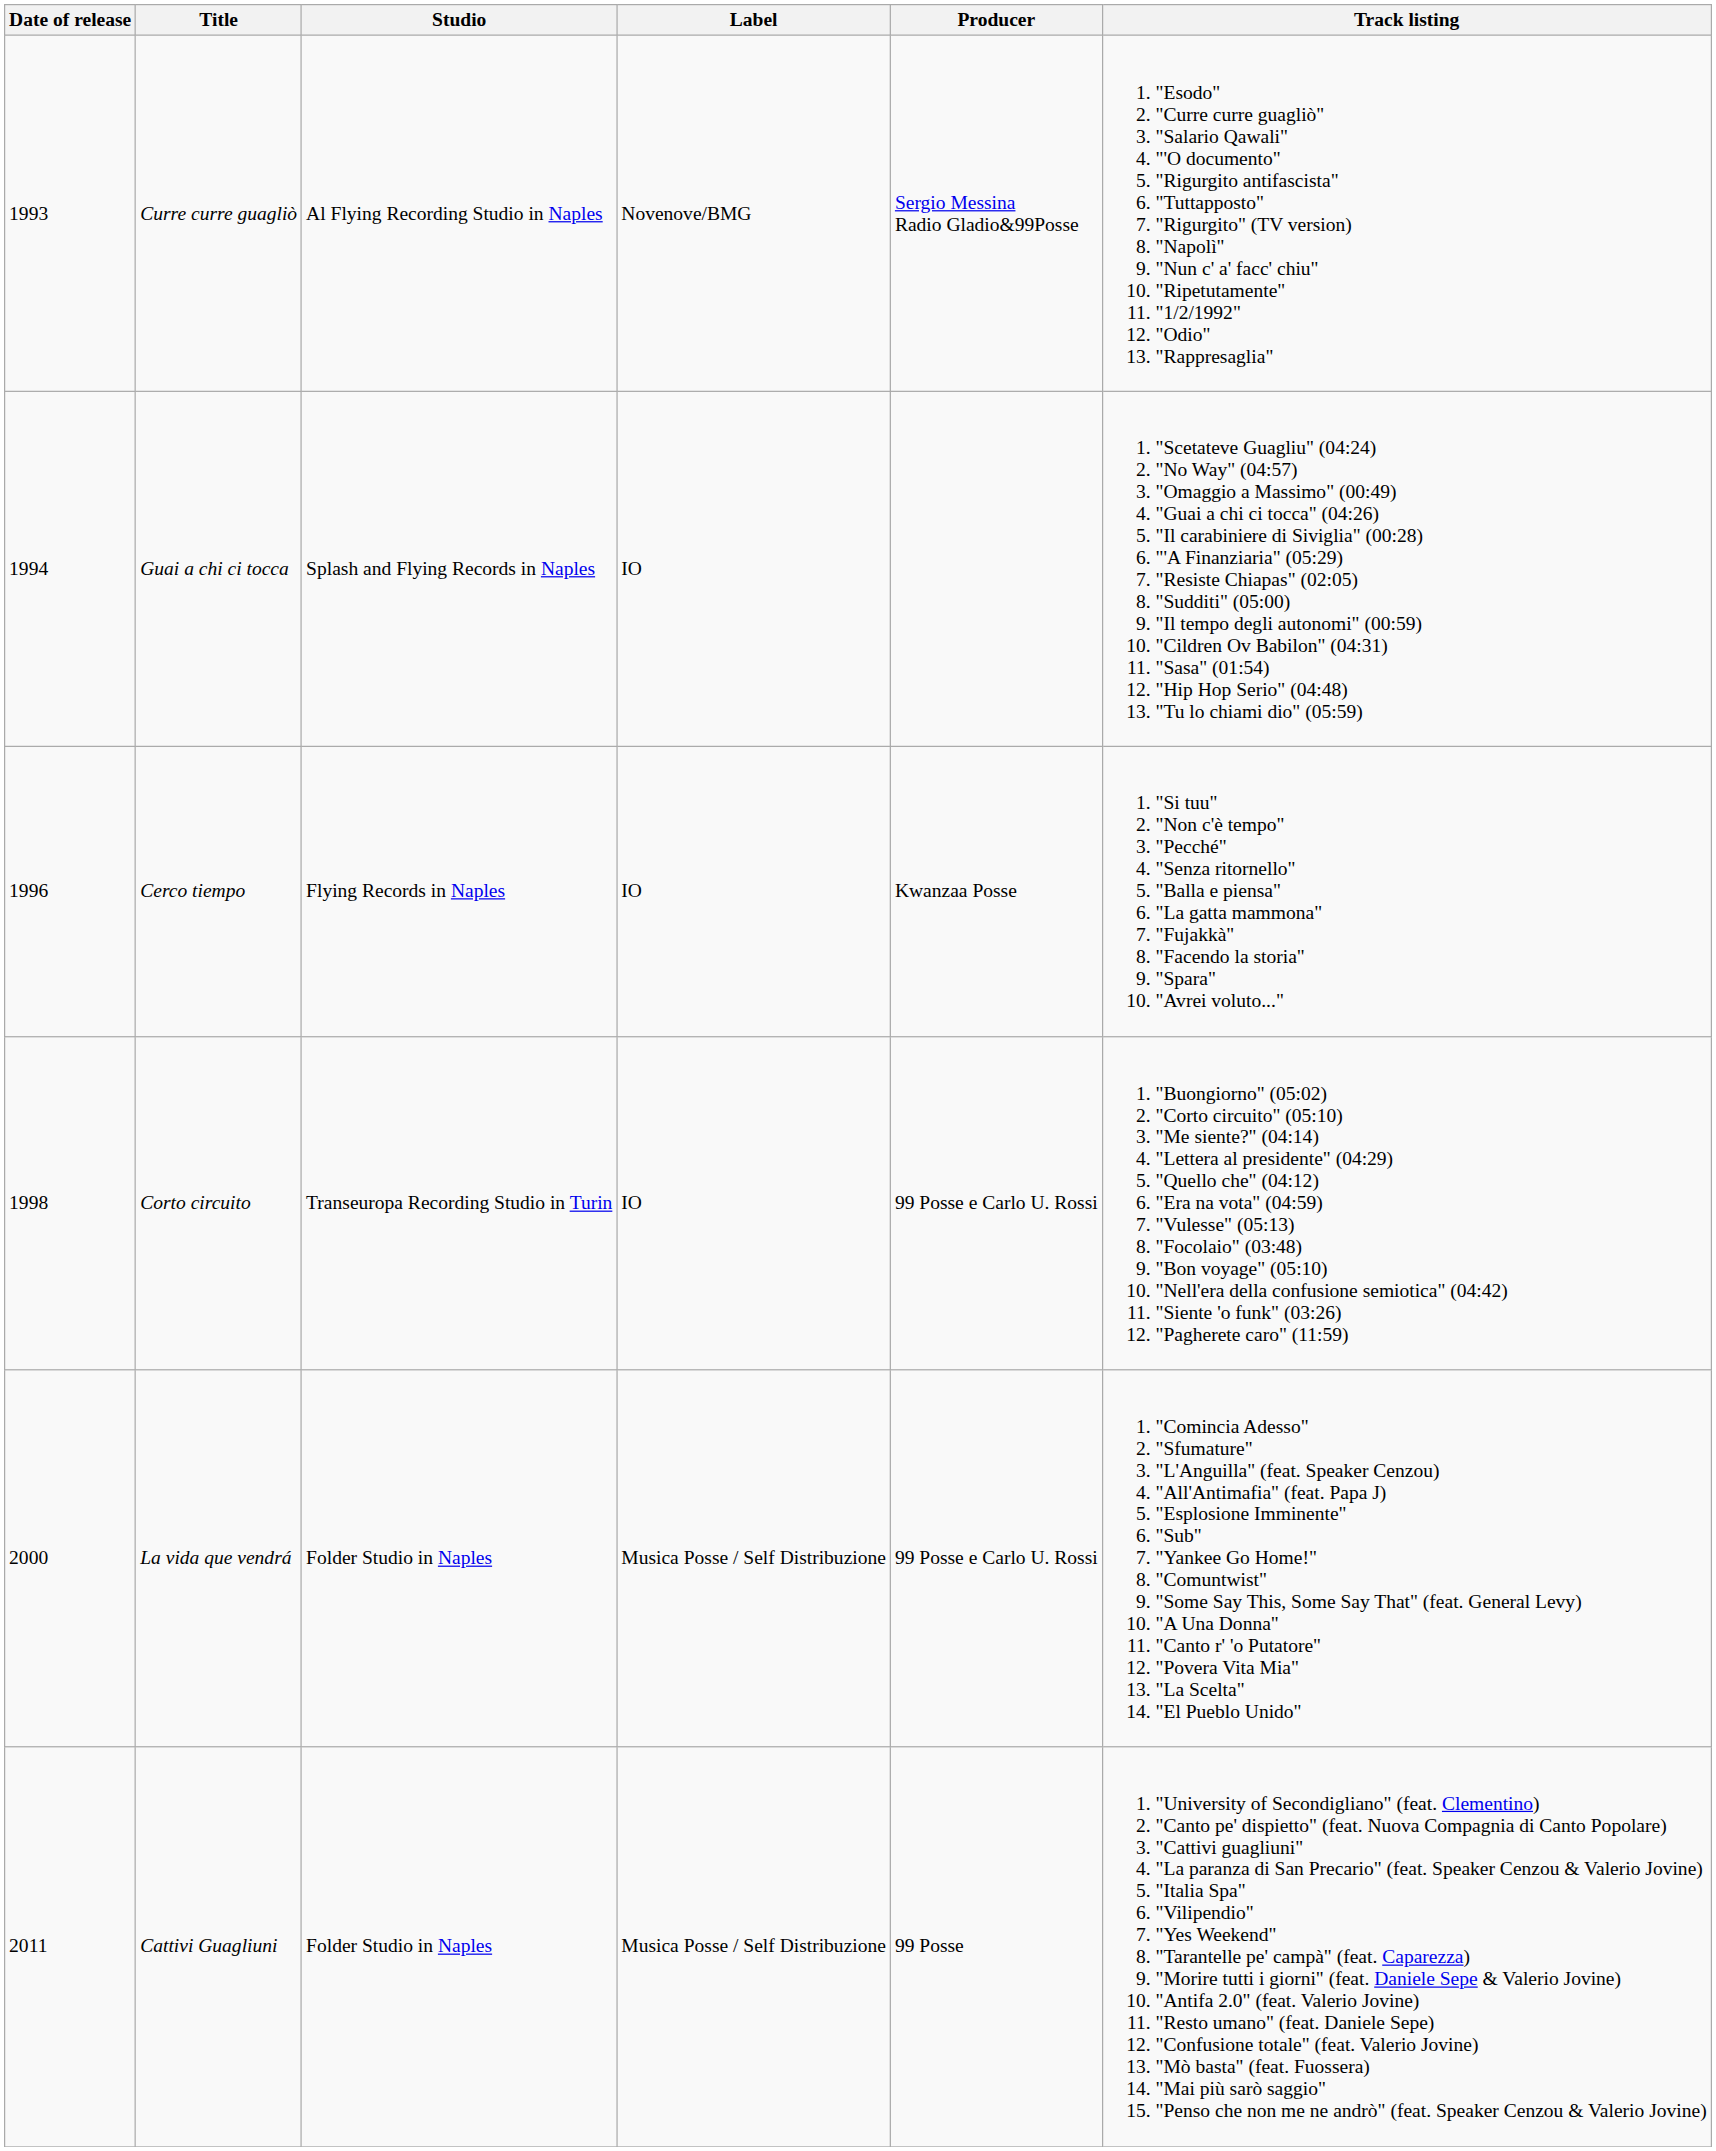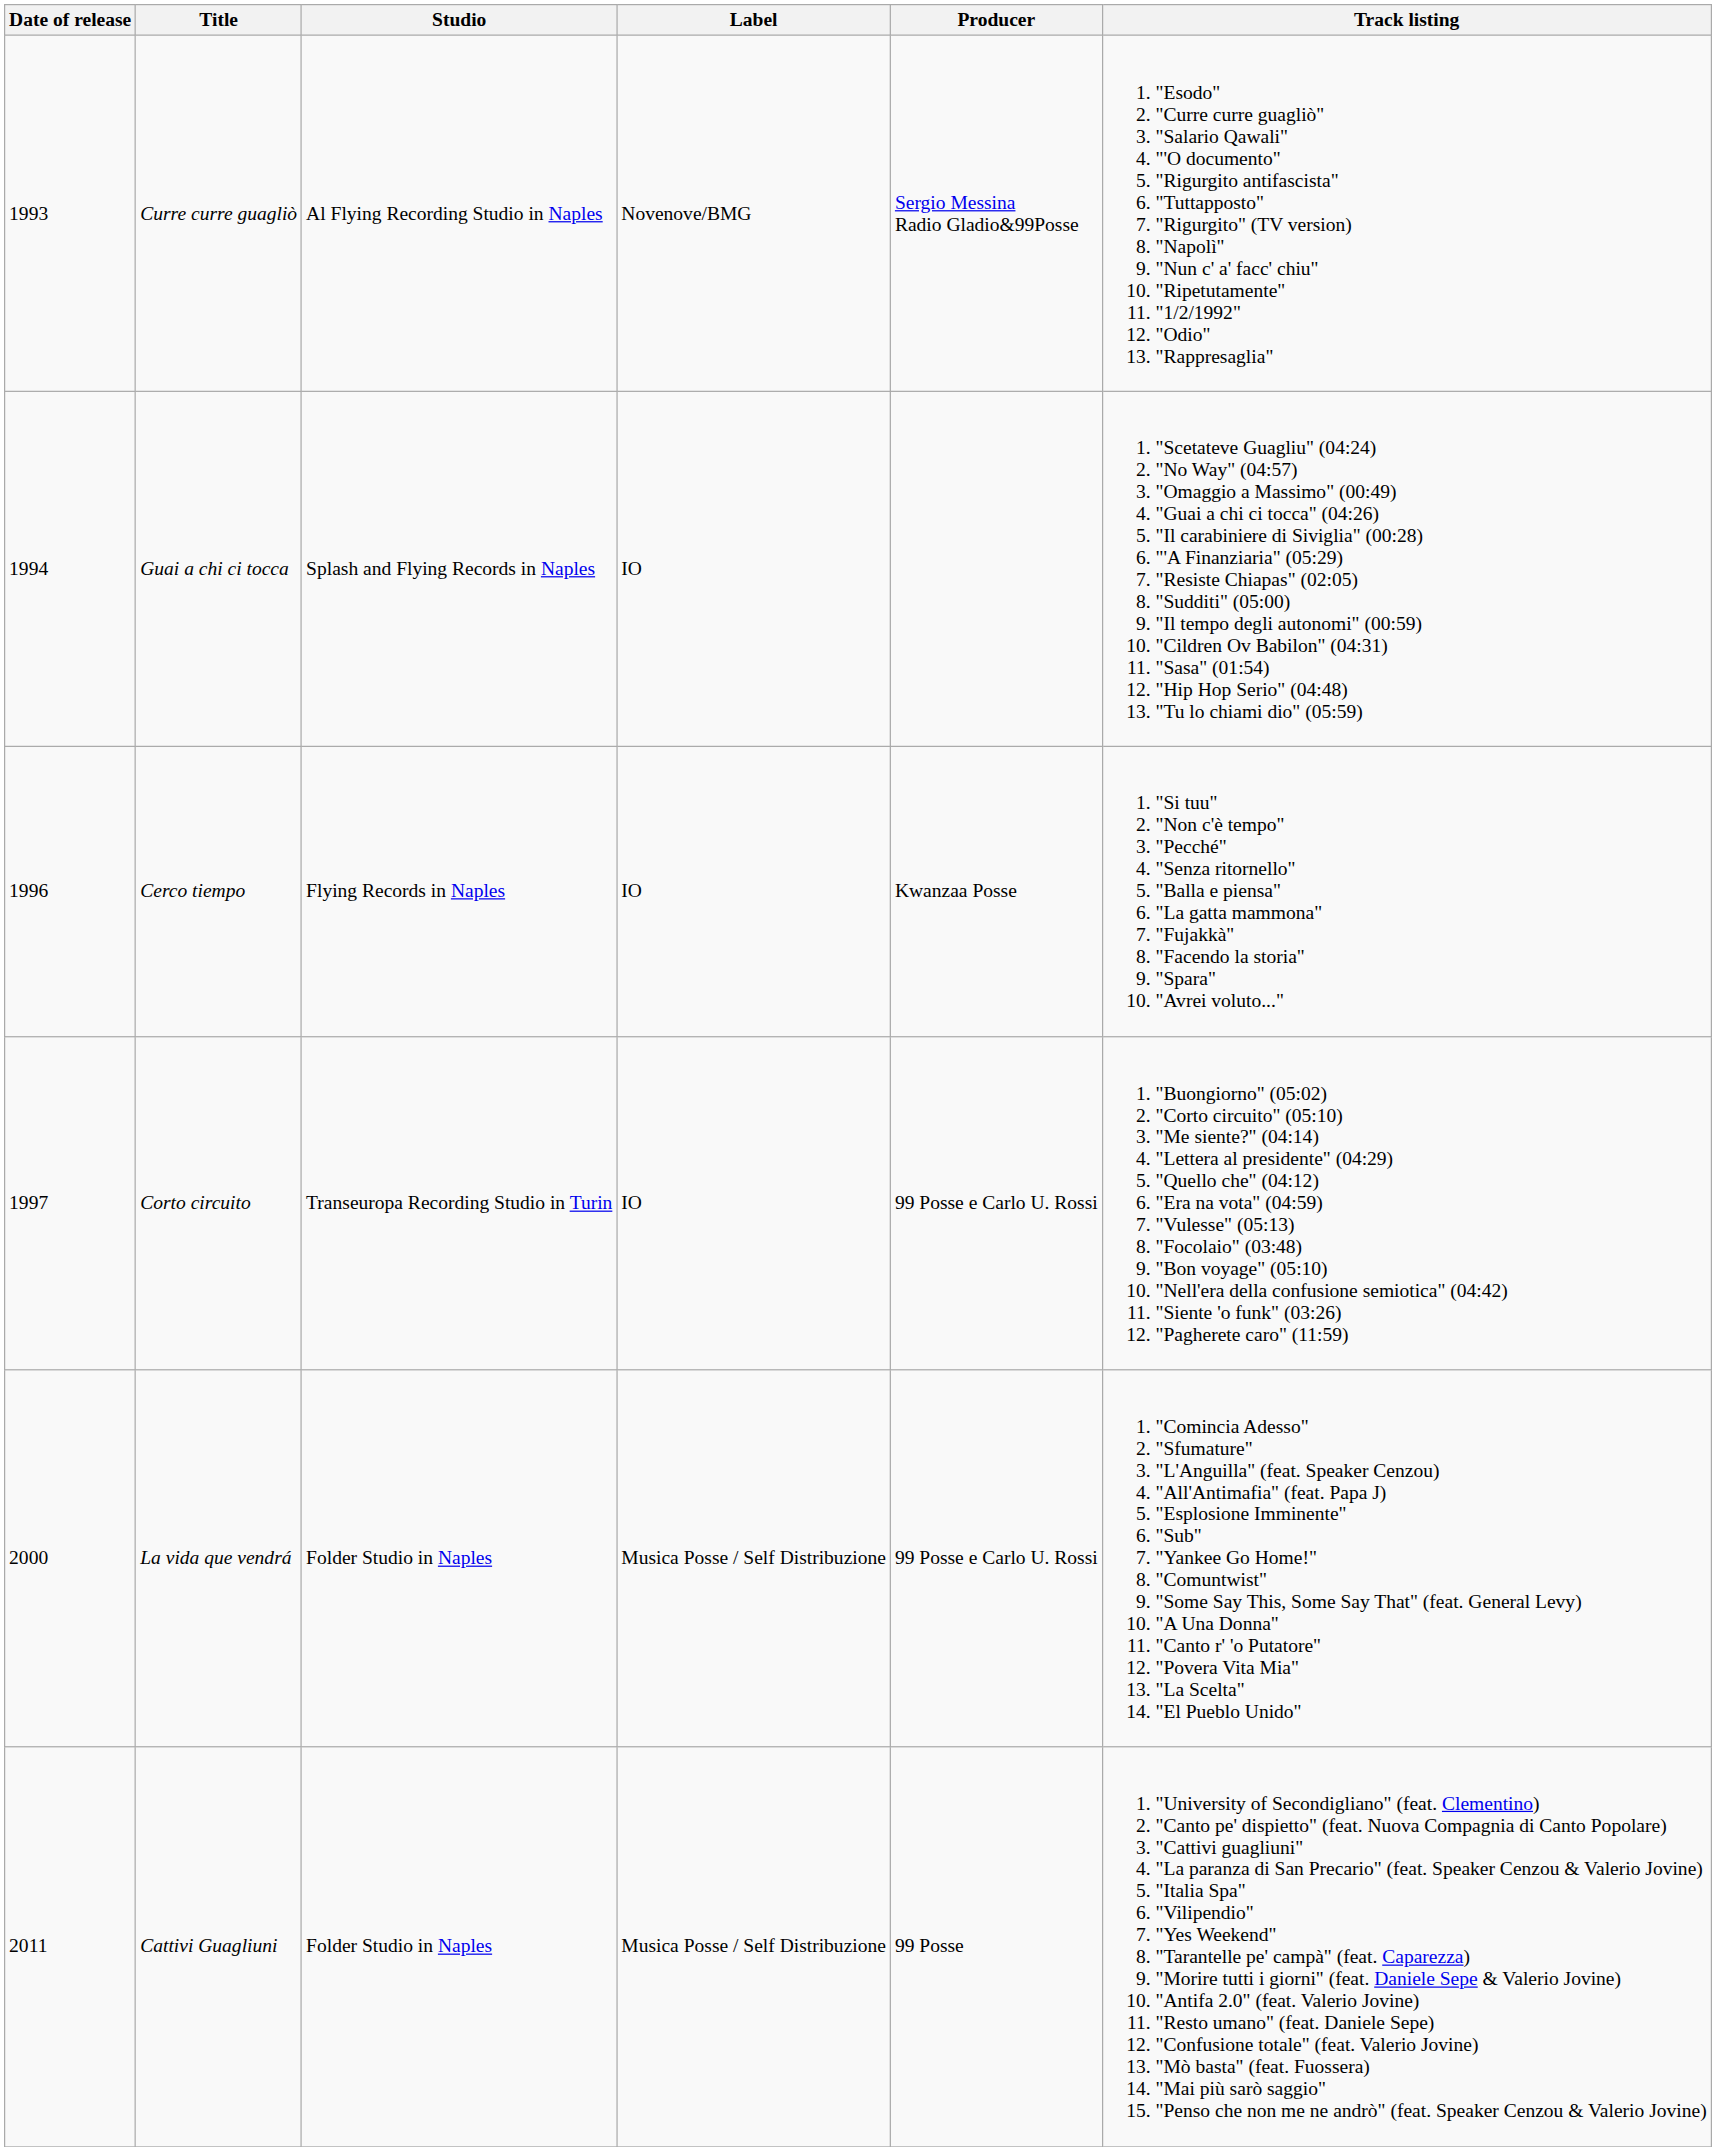(29, 1202) 1998 -> (29, 1202) 1997
